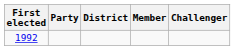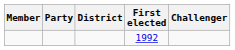columns swapped: (150, 17) <-> (26, 17)
